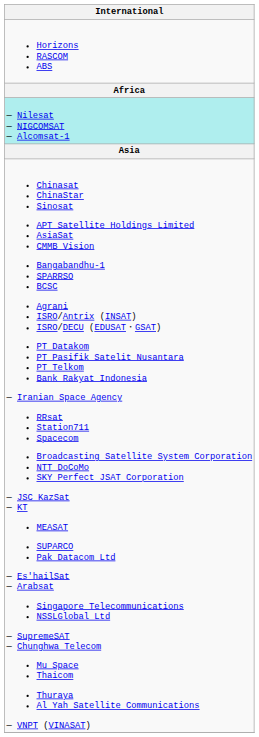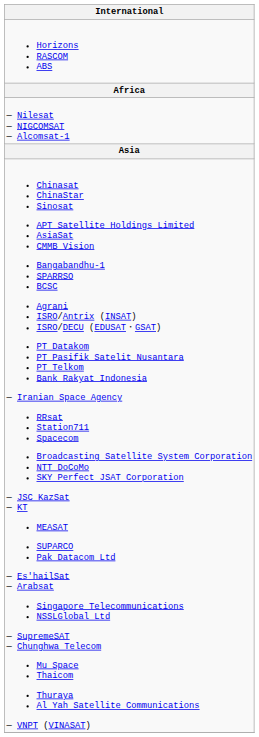(38, 126) paleturquoise background -> (38, 126) no background
